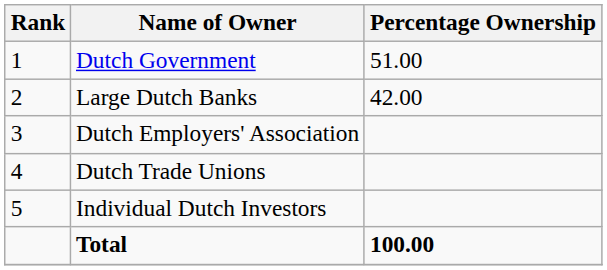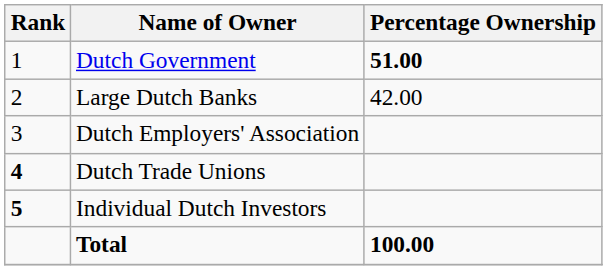(396, 60) normal -> (396, 60) bold
(17, 171) normal -> (17, 171) bold
(17, 208) normal -> (17, 208) bold
